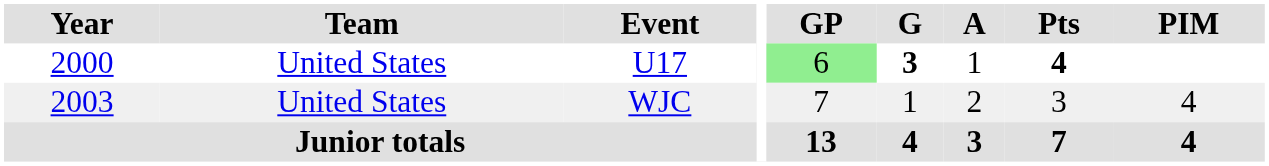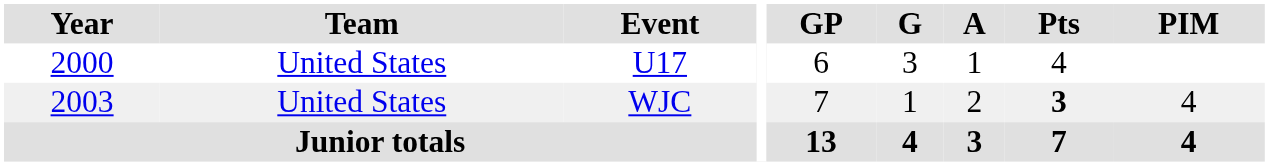(821, 62) lightgreen background -> (821, 62) no background
(910, 62) bold -> (910, 62) normal
(1059, 62) bold -> (1059, 62) normal
(1059, 102) normal -> (1059, 102) bold
